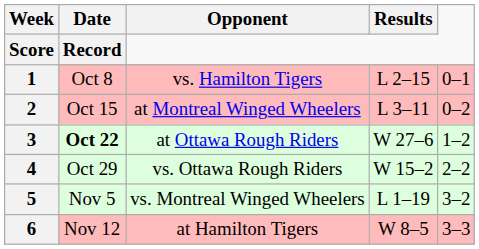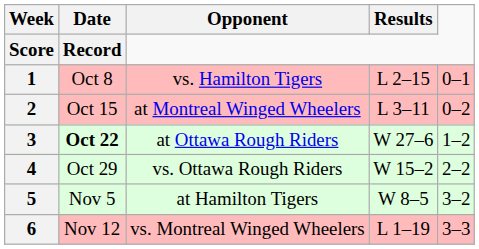(247, 199) vs. Montreal Winged Wheelers -> (247, 199) at Hamilton Tigers
(403, 199) L 1–19 -> (403, 199) W 8–5
(247, 229) at Hamilton Tigers -> (247, 229) vs. Montreal Winged Wheelers
(403, 229) W 8–5 -> (403, 229) L 1–19
